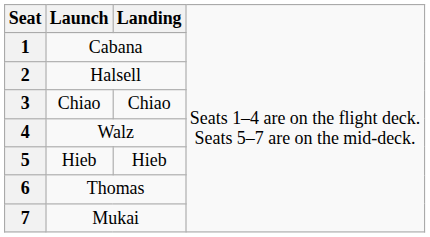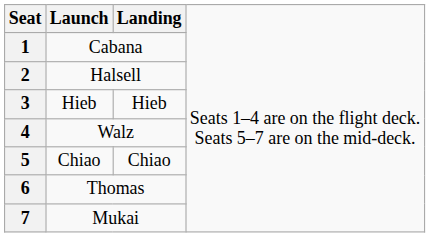(79, 103) Chiao -> (79, 103) Hieb
(149, 103) Chiao -> (149, 103) Hieb
(79, 160) Hieb -> (79, 160) Chiao
(149, 160) Hieb -> (149, 160) Chiao
